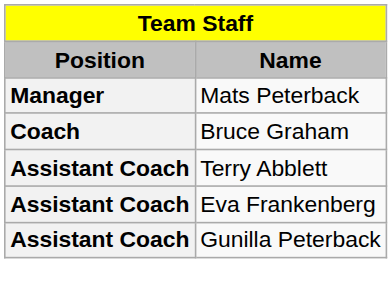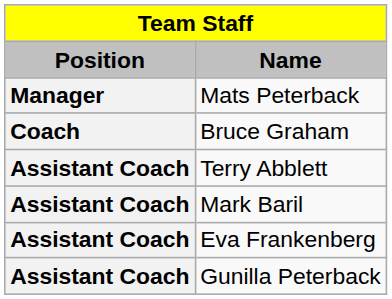+ row: (252, 204)
